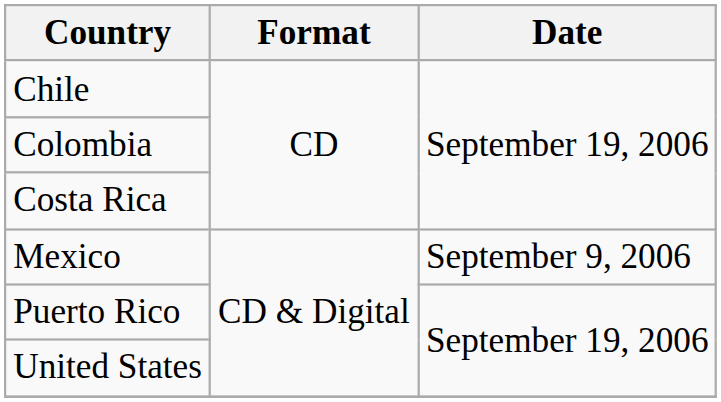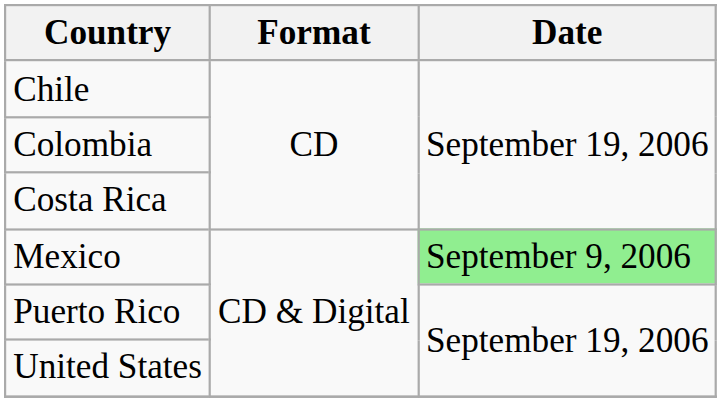(558, 255) no background -> (558, 255) lightgreen background
